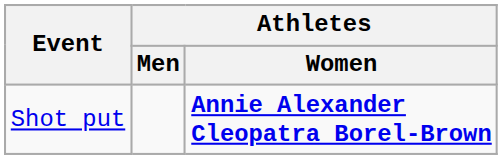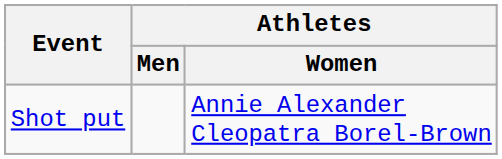(342, 119) bold -> (342, 119) normal
